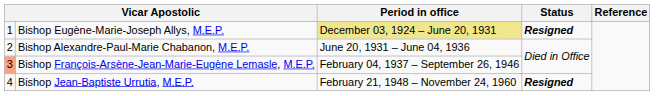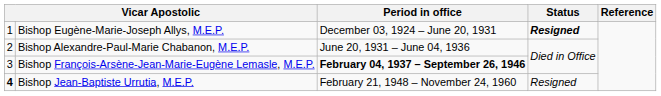(408, 30) khaki background -> (408, 30) no background
(10, 64) lightsalmon background -> (10, 64) no background
(419, 64) normal -> (422, 64) bold
(10, 82) normal -> (10, 82) bold
(549, 82) bold -> (553, 82) normal
